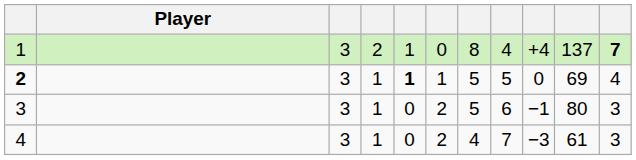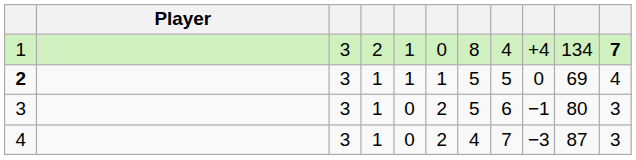(577, 49) 137 -> (577, 49) 134
(410, 79) bold -> (410, 79) normal
(577, 139) 61 -> (577, 139) 87
